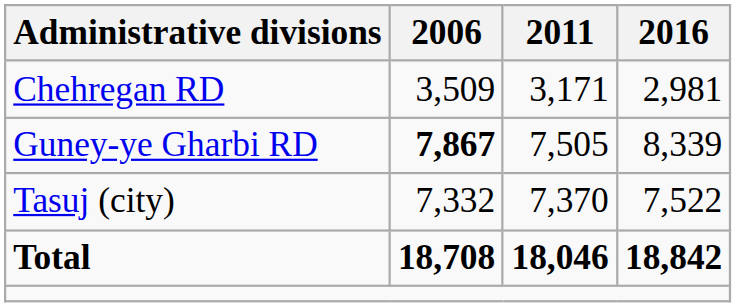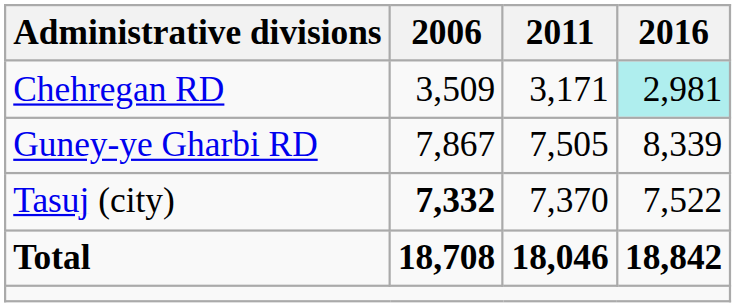(682, 88) no background -> (682, 88) paleturquoise background
(455, 144) bold -> (455, 144) normal
(455, 200) normal -> (455, 200) bold
